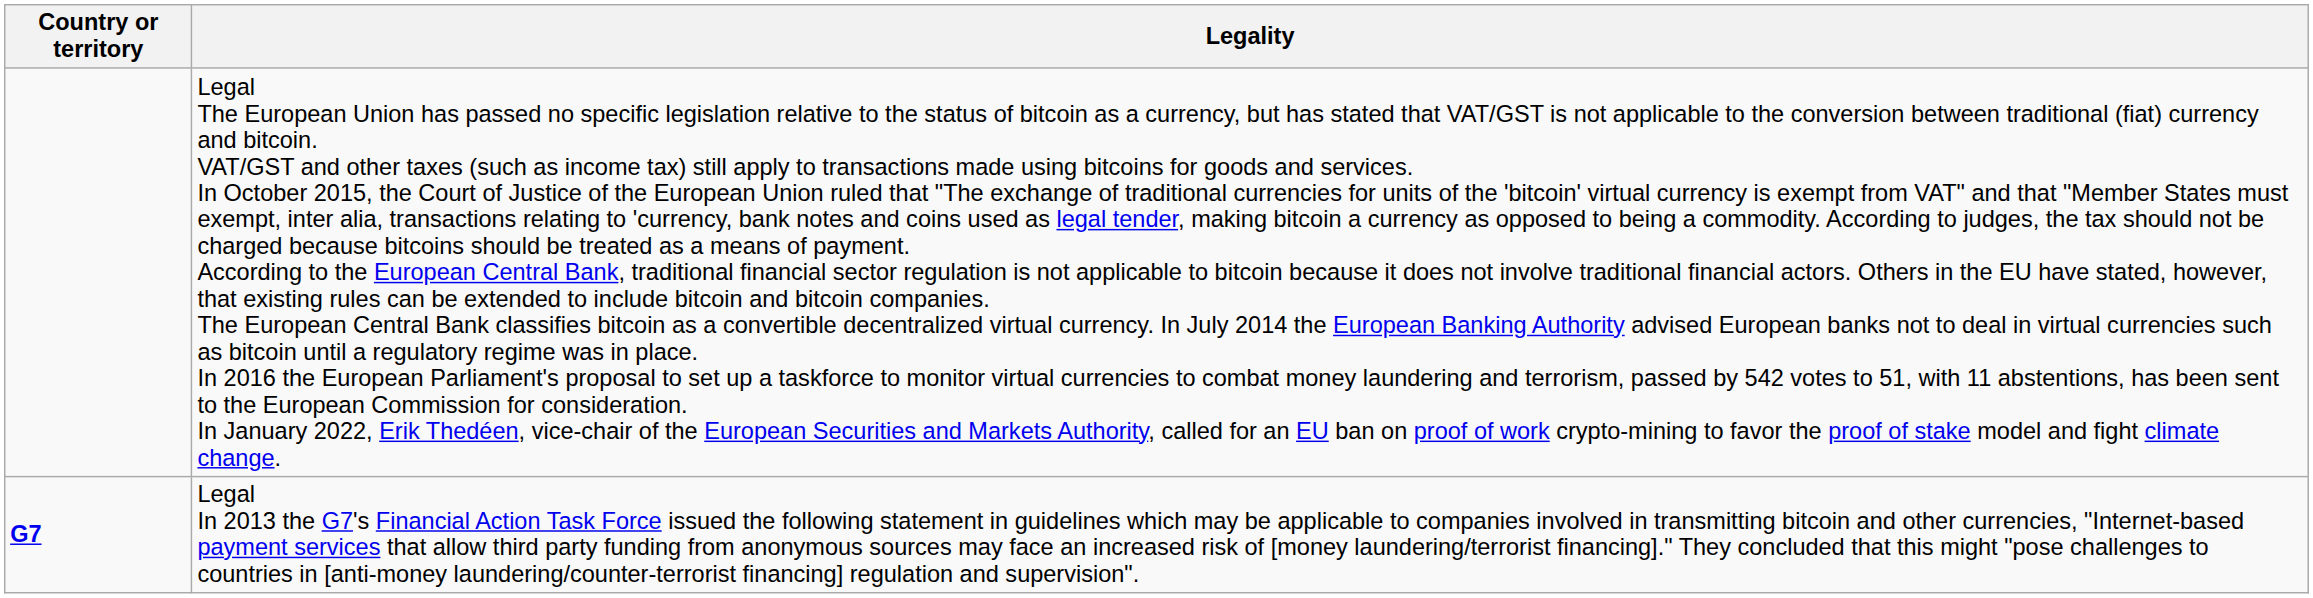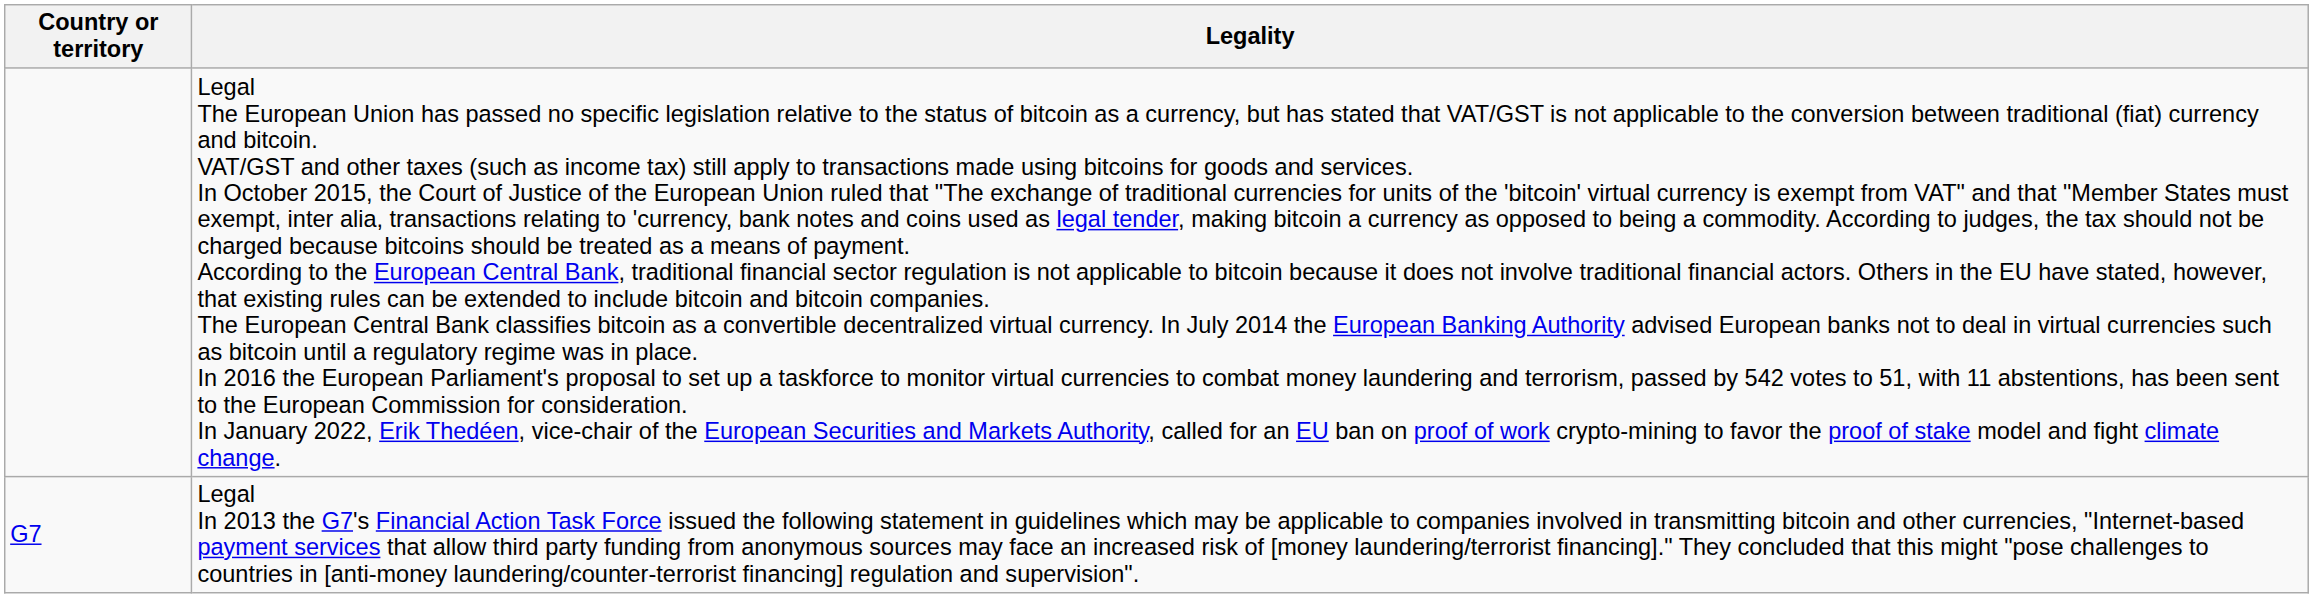(26, 534) bold -> (26, 534) normal
